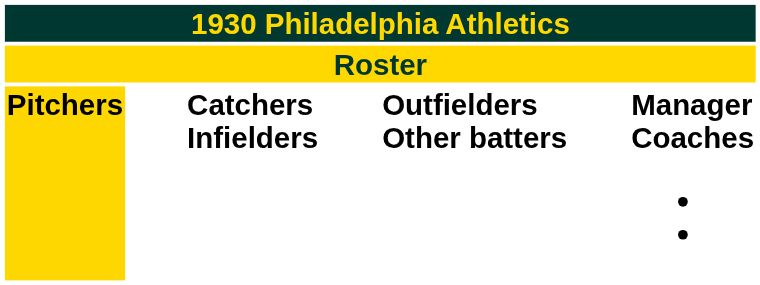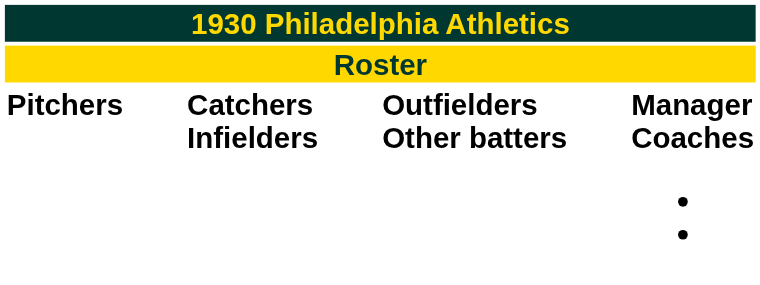(65, 105) gold background -> (65, 105) no background
